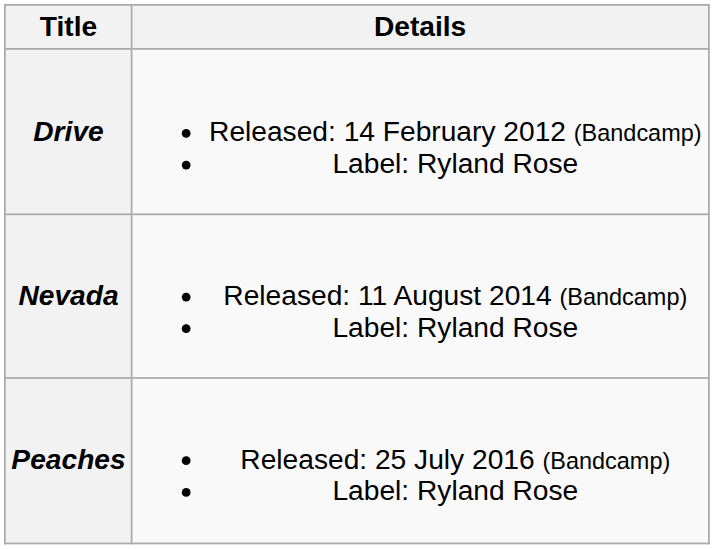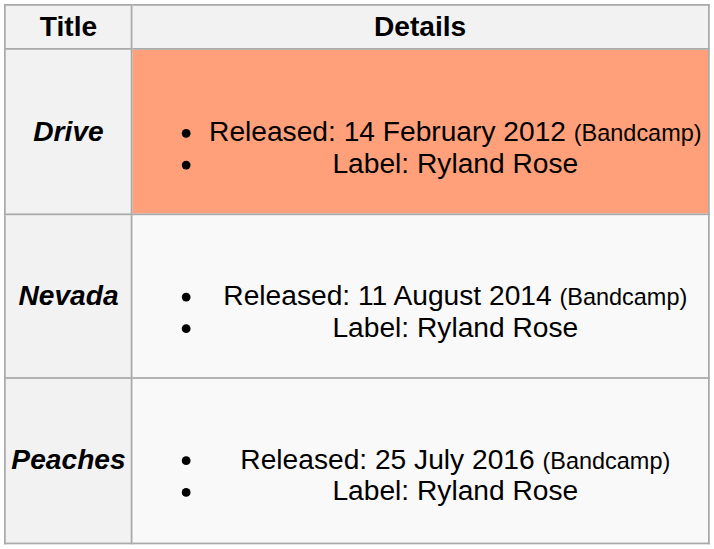(420, 148) no background -> (420, 148) lightsalmon background
